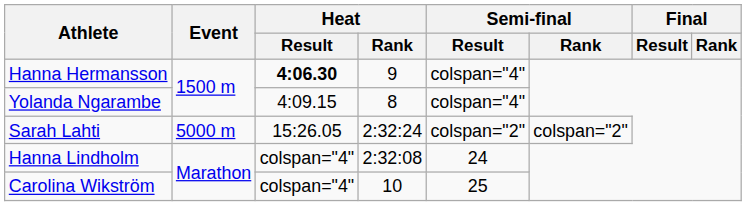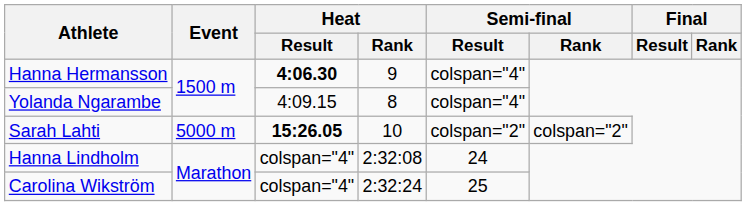(307, 130) normal -> (307, 130) bold
(392, 130) 2:32:24 -> (392, 130) 10
(392, 187) 10 -> (392, 187) 2:32:24
